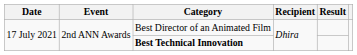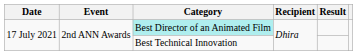(203, 27) no background -> (203, 27) paleturquoise background
(189, 43) bold -> (186, 43) normal
